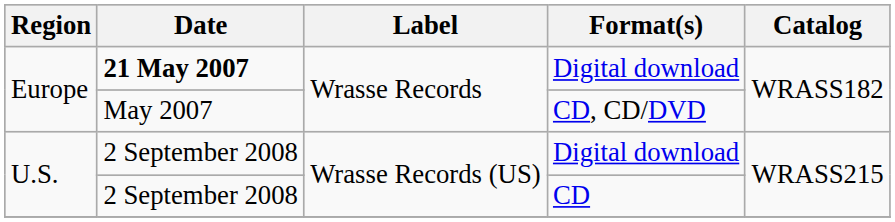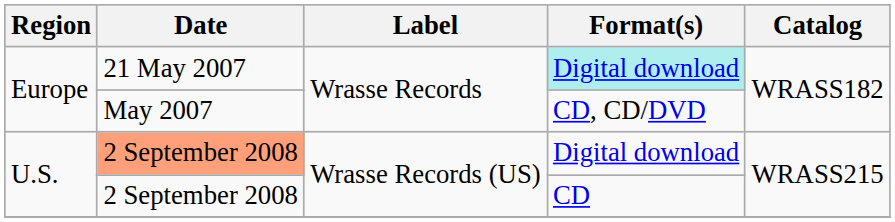(176, 68) bold -> (175, 68) normal
(646, 68) no background -> (646, 68) paleturquoise background
(201, 152) no background -> (201, 152) lightsalmon background
